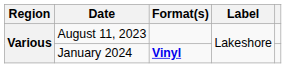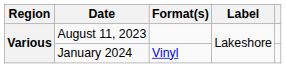(167, 53) bold -> (165, 53) normal
